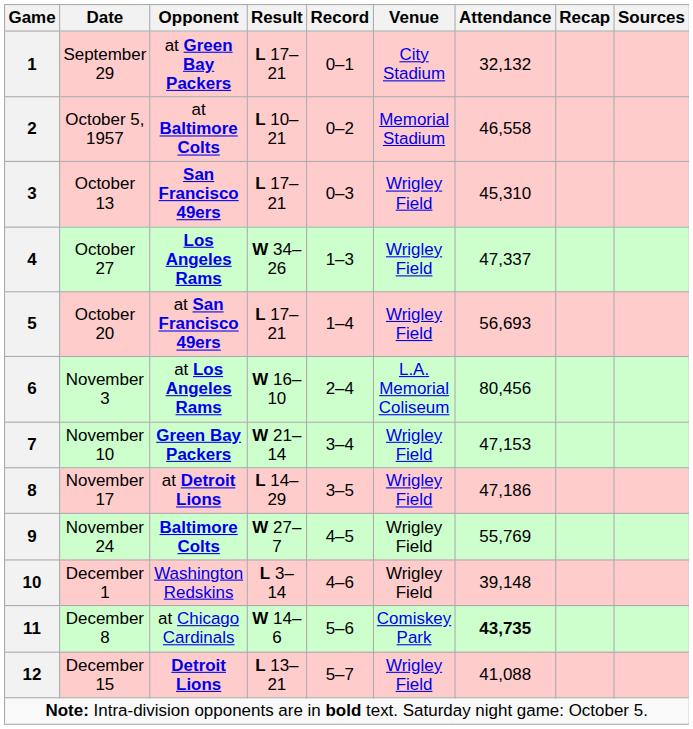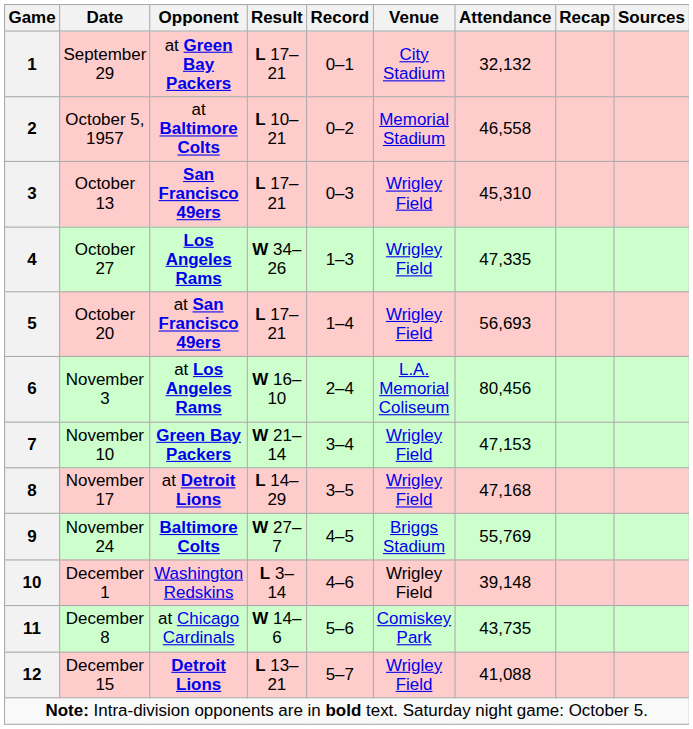(505, 259) 47,337 -> (505, 259) 47,335
(505, 490) 47,186 -> (505, 490) 47,168
(414, 536) Wrigley Field -> (414, 536) Briggs Stadium
(505, 628) bold -> (505, 628) normal
